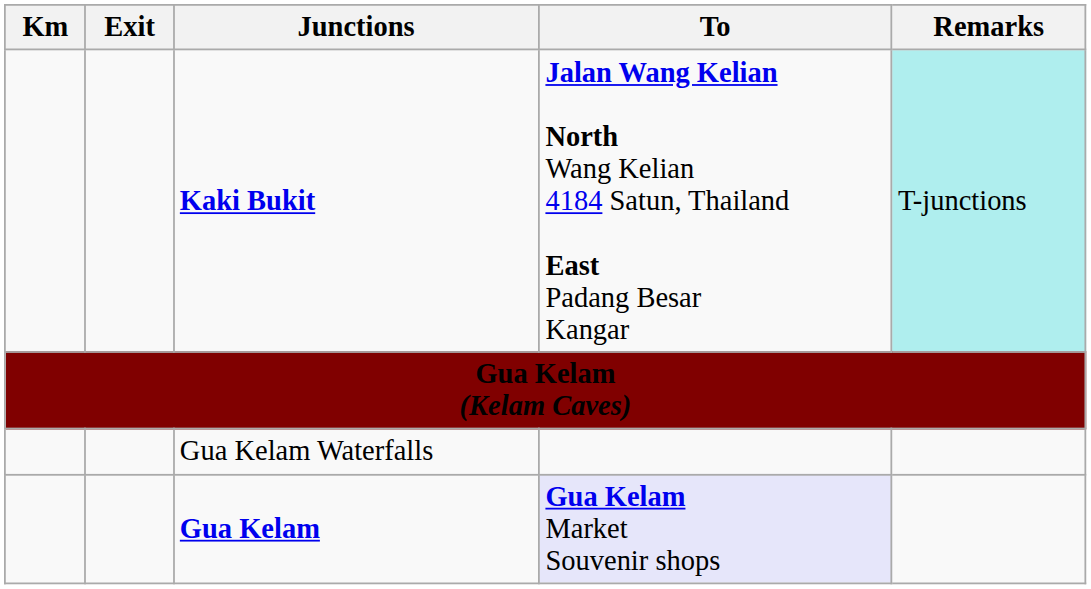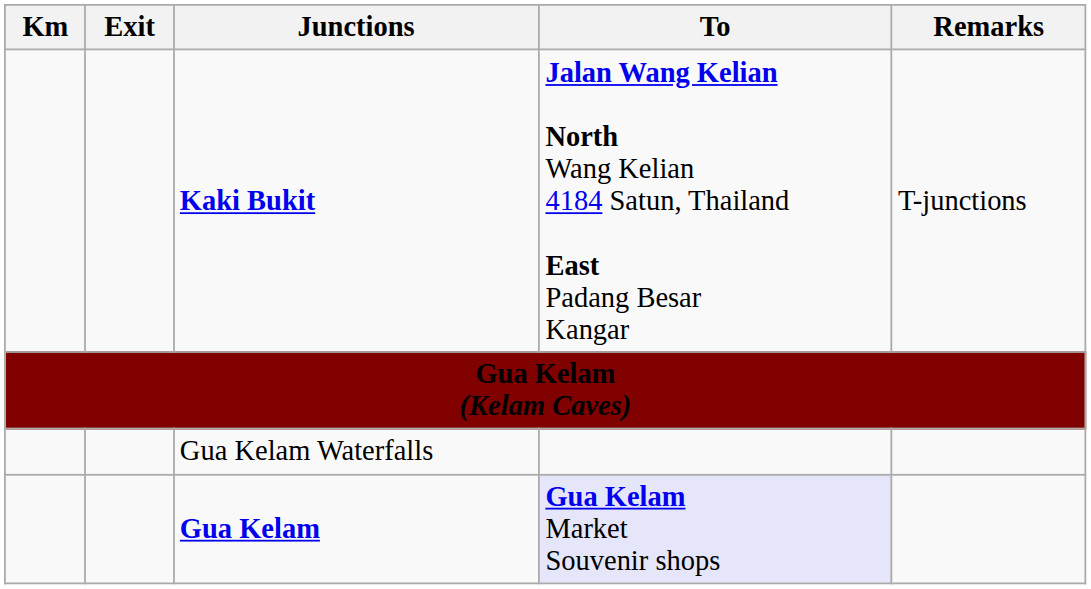(962, 200) paleturquoise background -> (962, 200) no background
